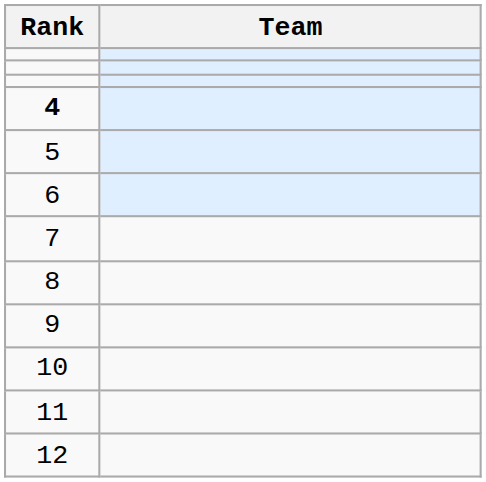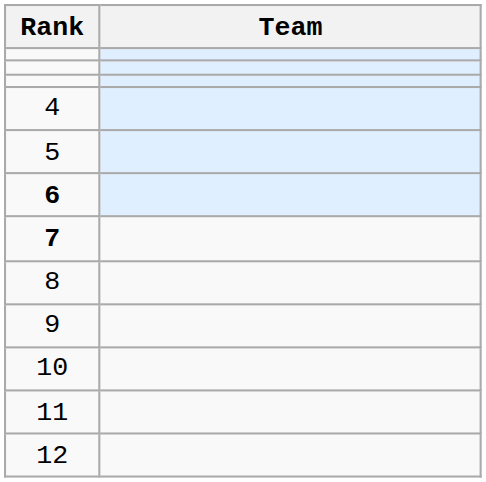(52, 108) bold -> (52, 108) normal
(52, 195) normal -> (52, 195) bold
(52, 239) normal -> (52, 239) bold
